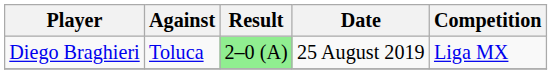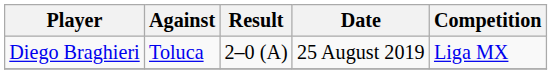(256, 52) lightgreen background -> (256, 52) no background
